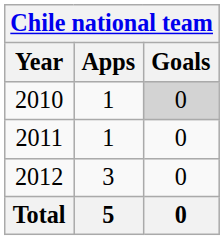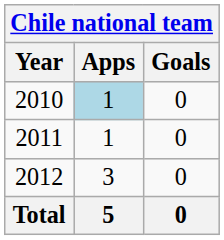(108, 100) no background -> (108, 100) lightblue background
(181, 100) lightgrey background -> (181, 100) no background
